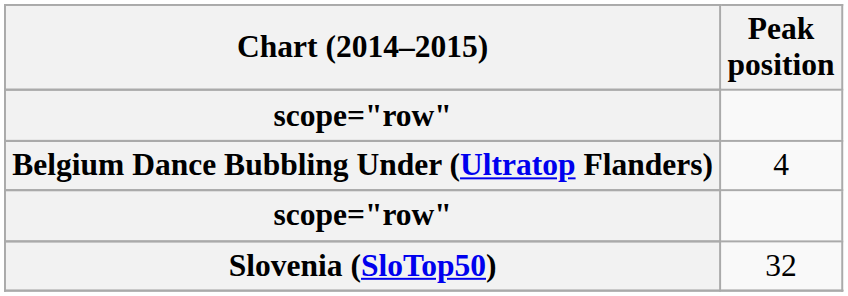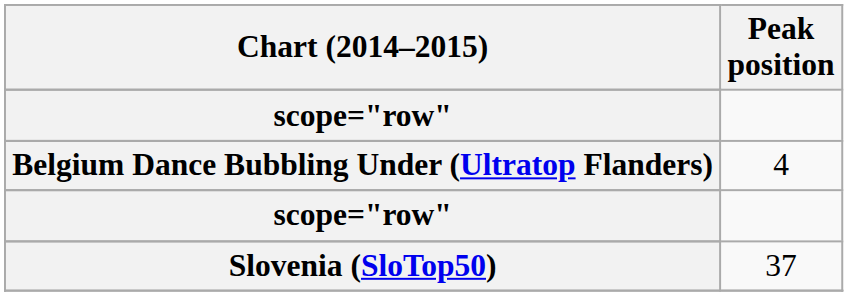(781, 264) 32 -> (781, 264) 37
